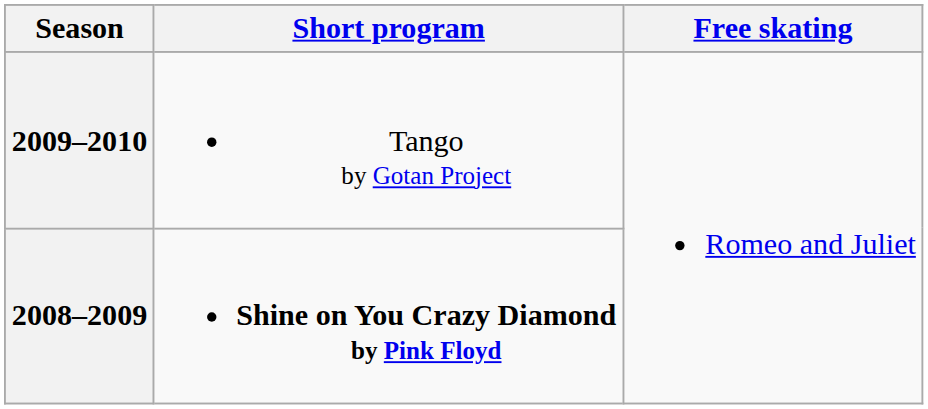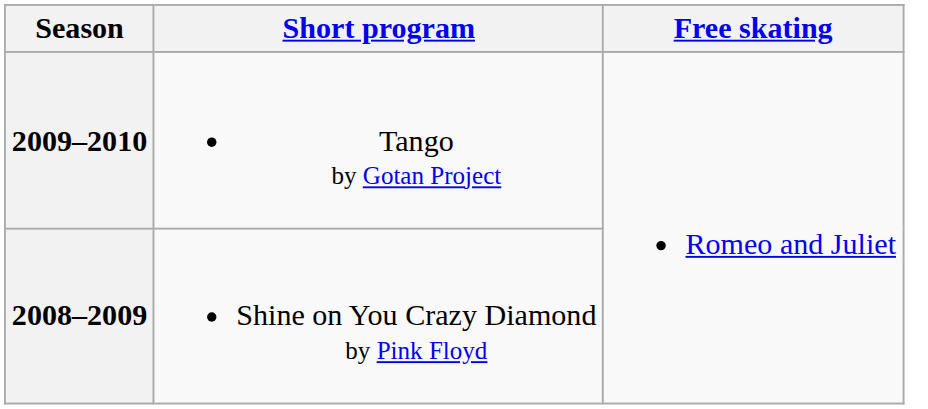(389, 333) bold -> (379, 333) normal
